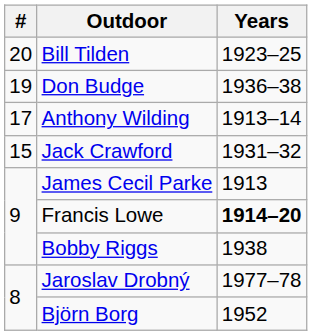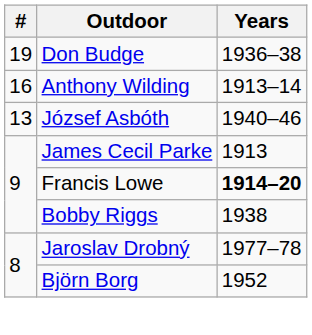- row: (85, 53)
(21, 118) 17 -> (21, 86) 16
- row: (107, 151)
+ row: (105, 118)
